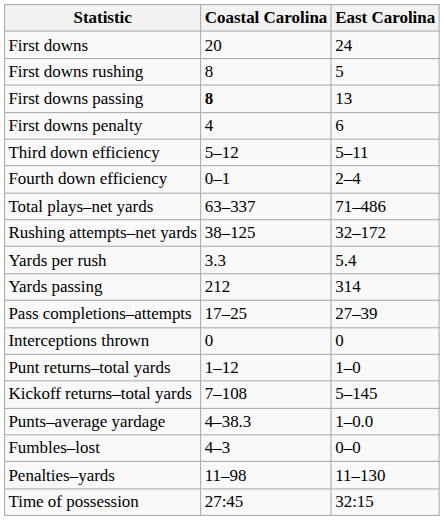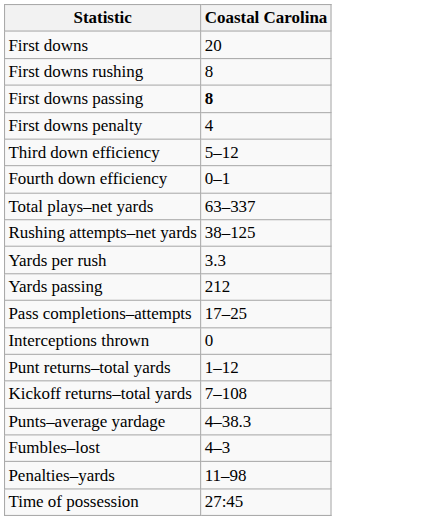- column: (385, 17)
